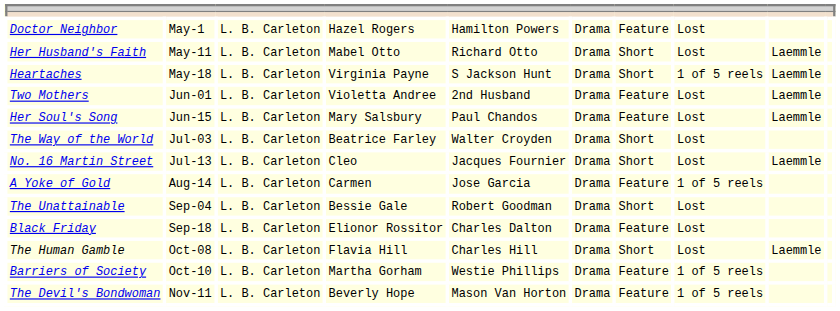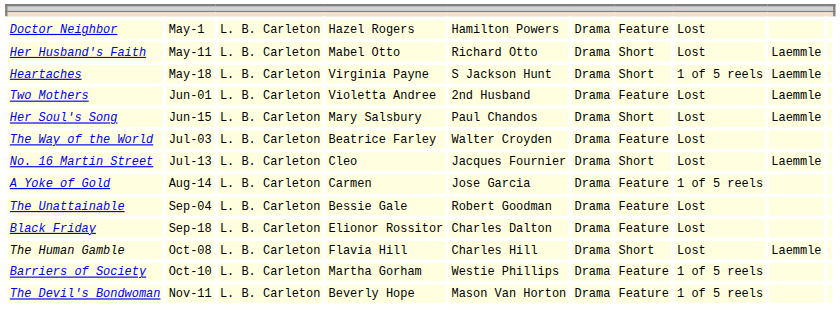(644, 118) Feature -> (637, 118) Short
(637, 140) Short -> (644, 140) Feature
(637, 206) Short -> (644, 206) Feature
